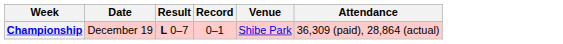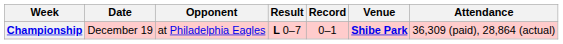+ column: (212, 13)
(265, 30) normal -> (379, 30) bold
